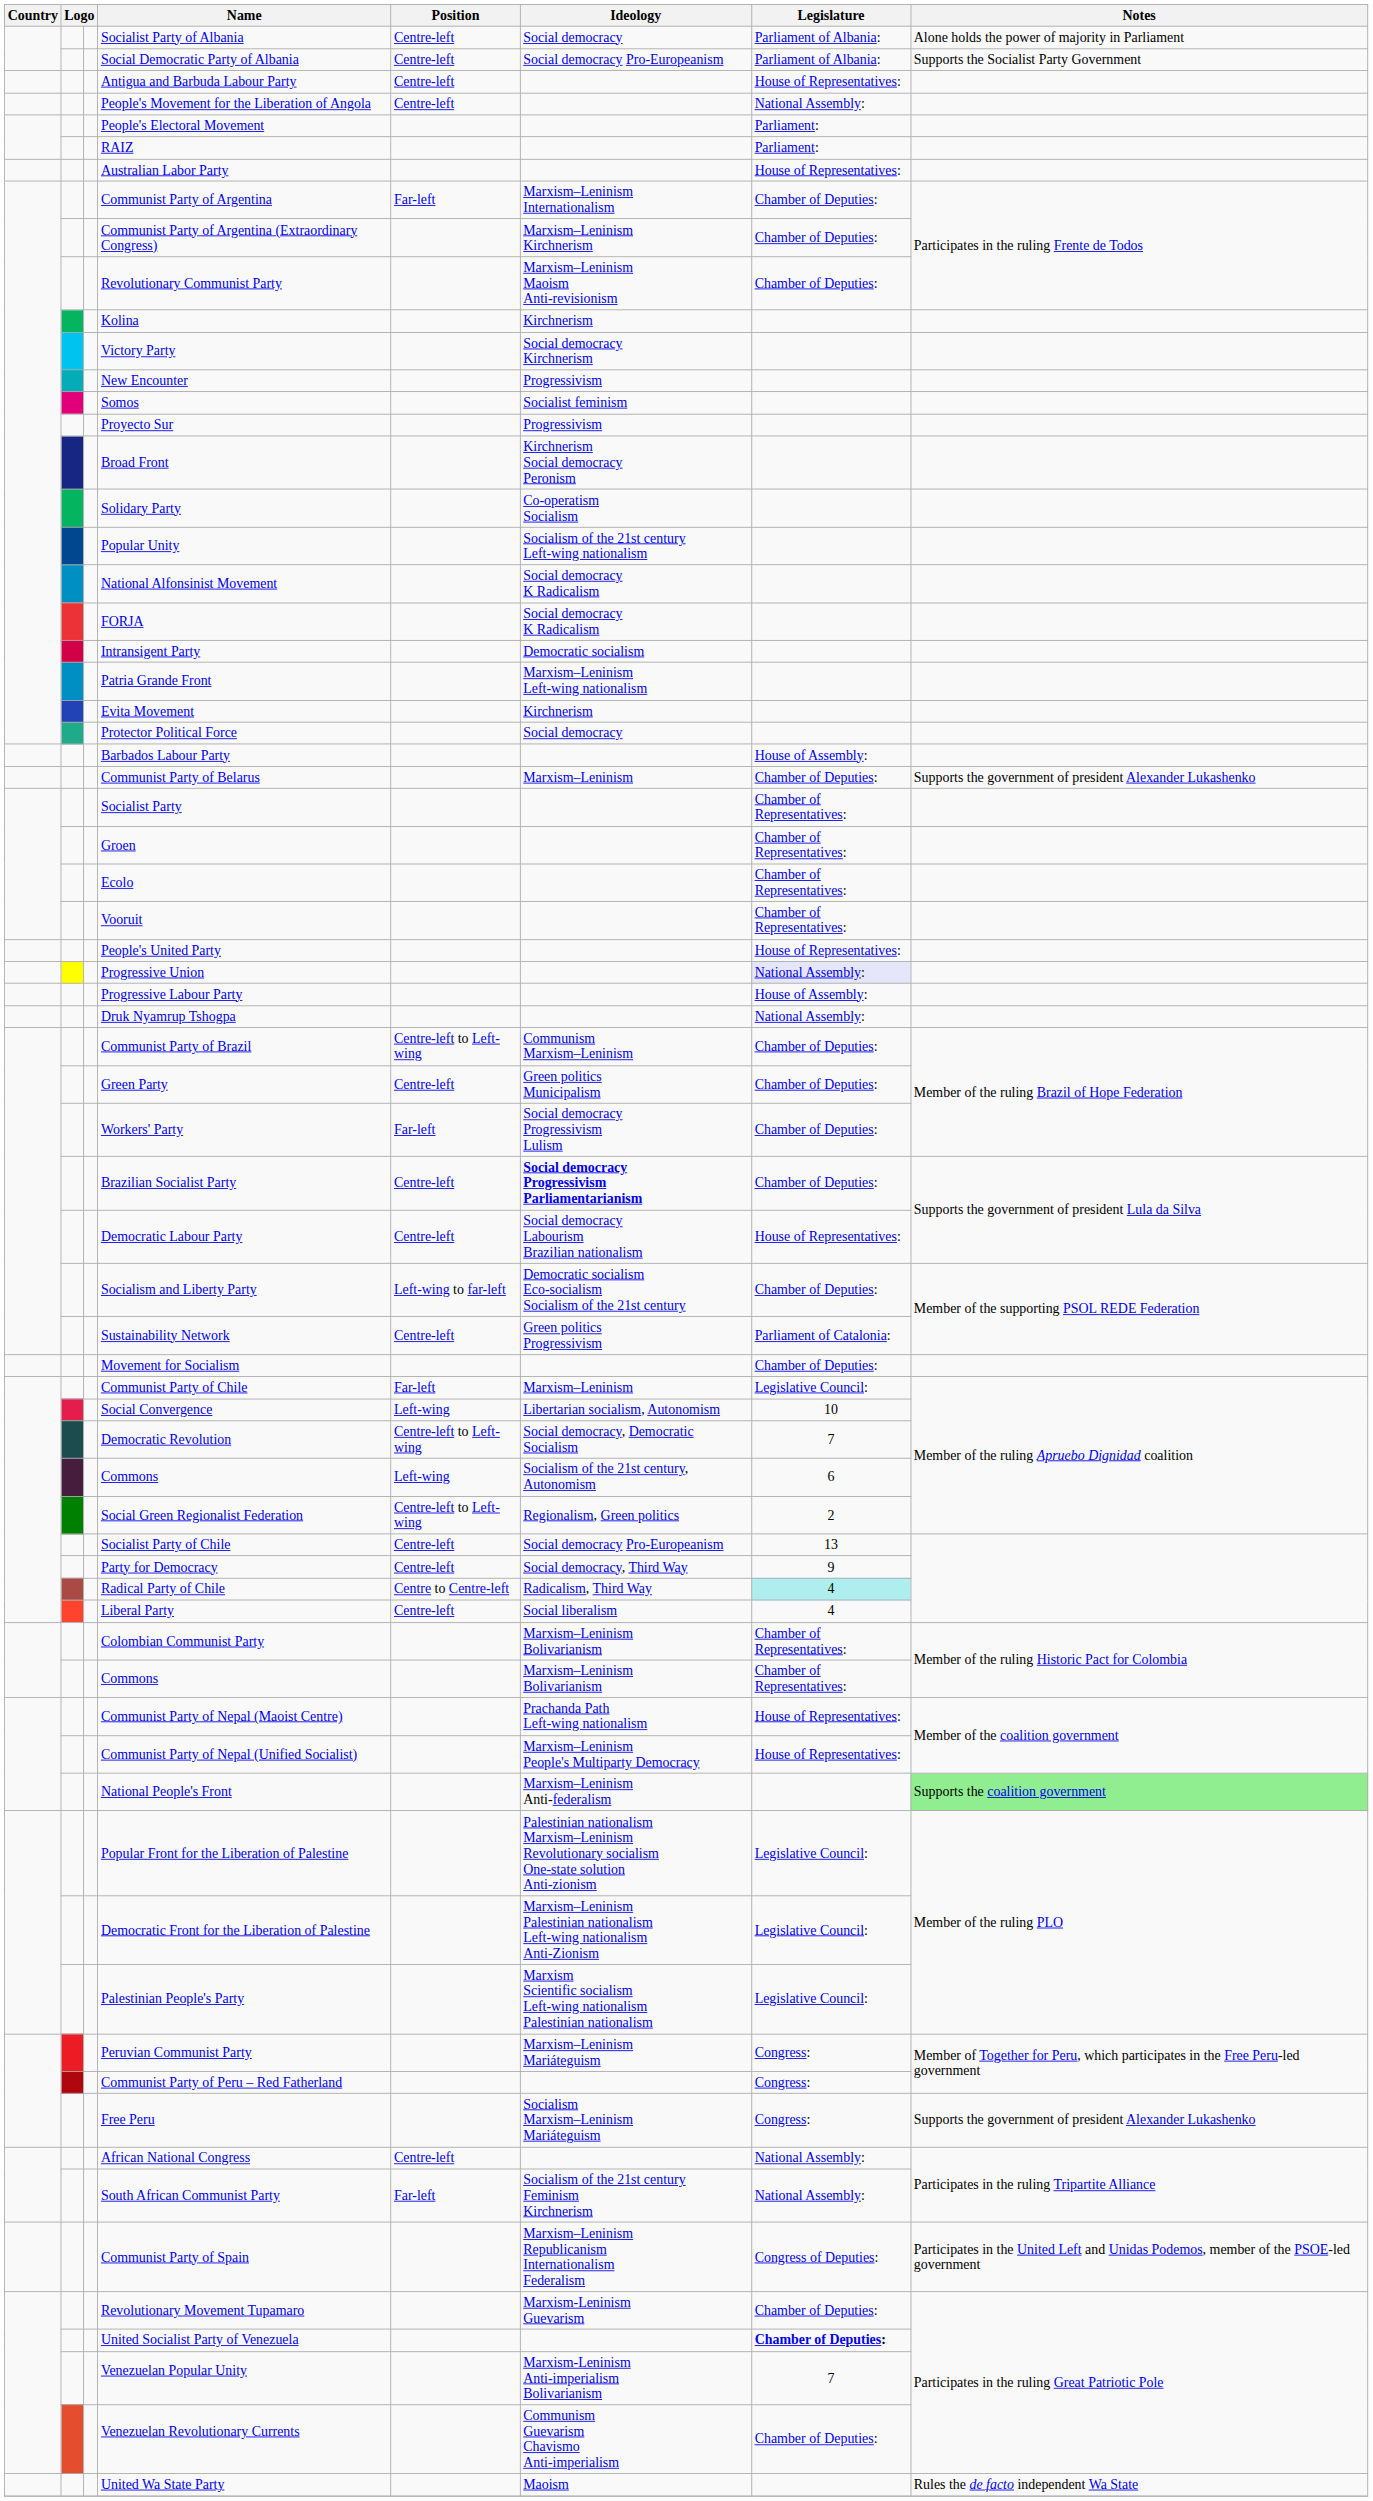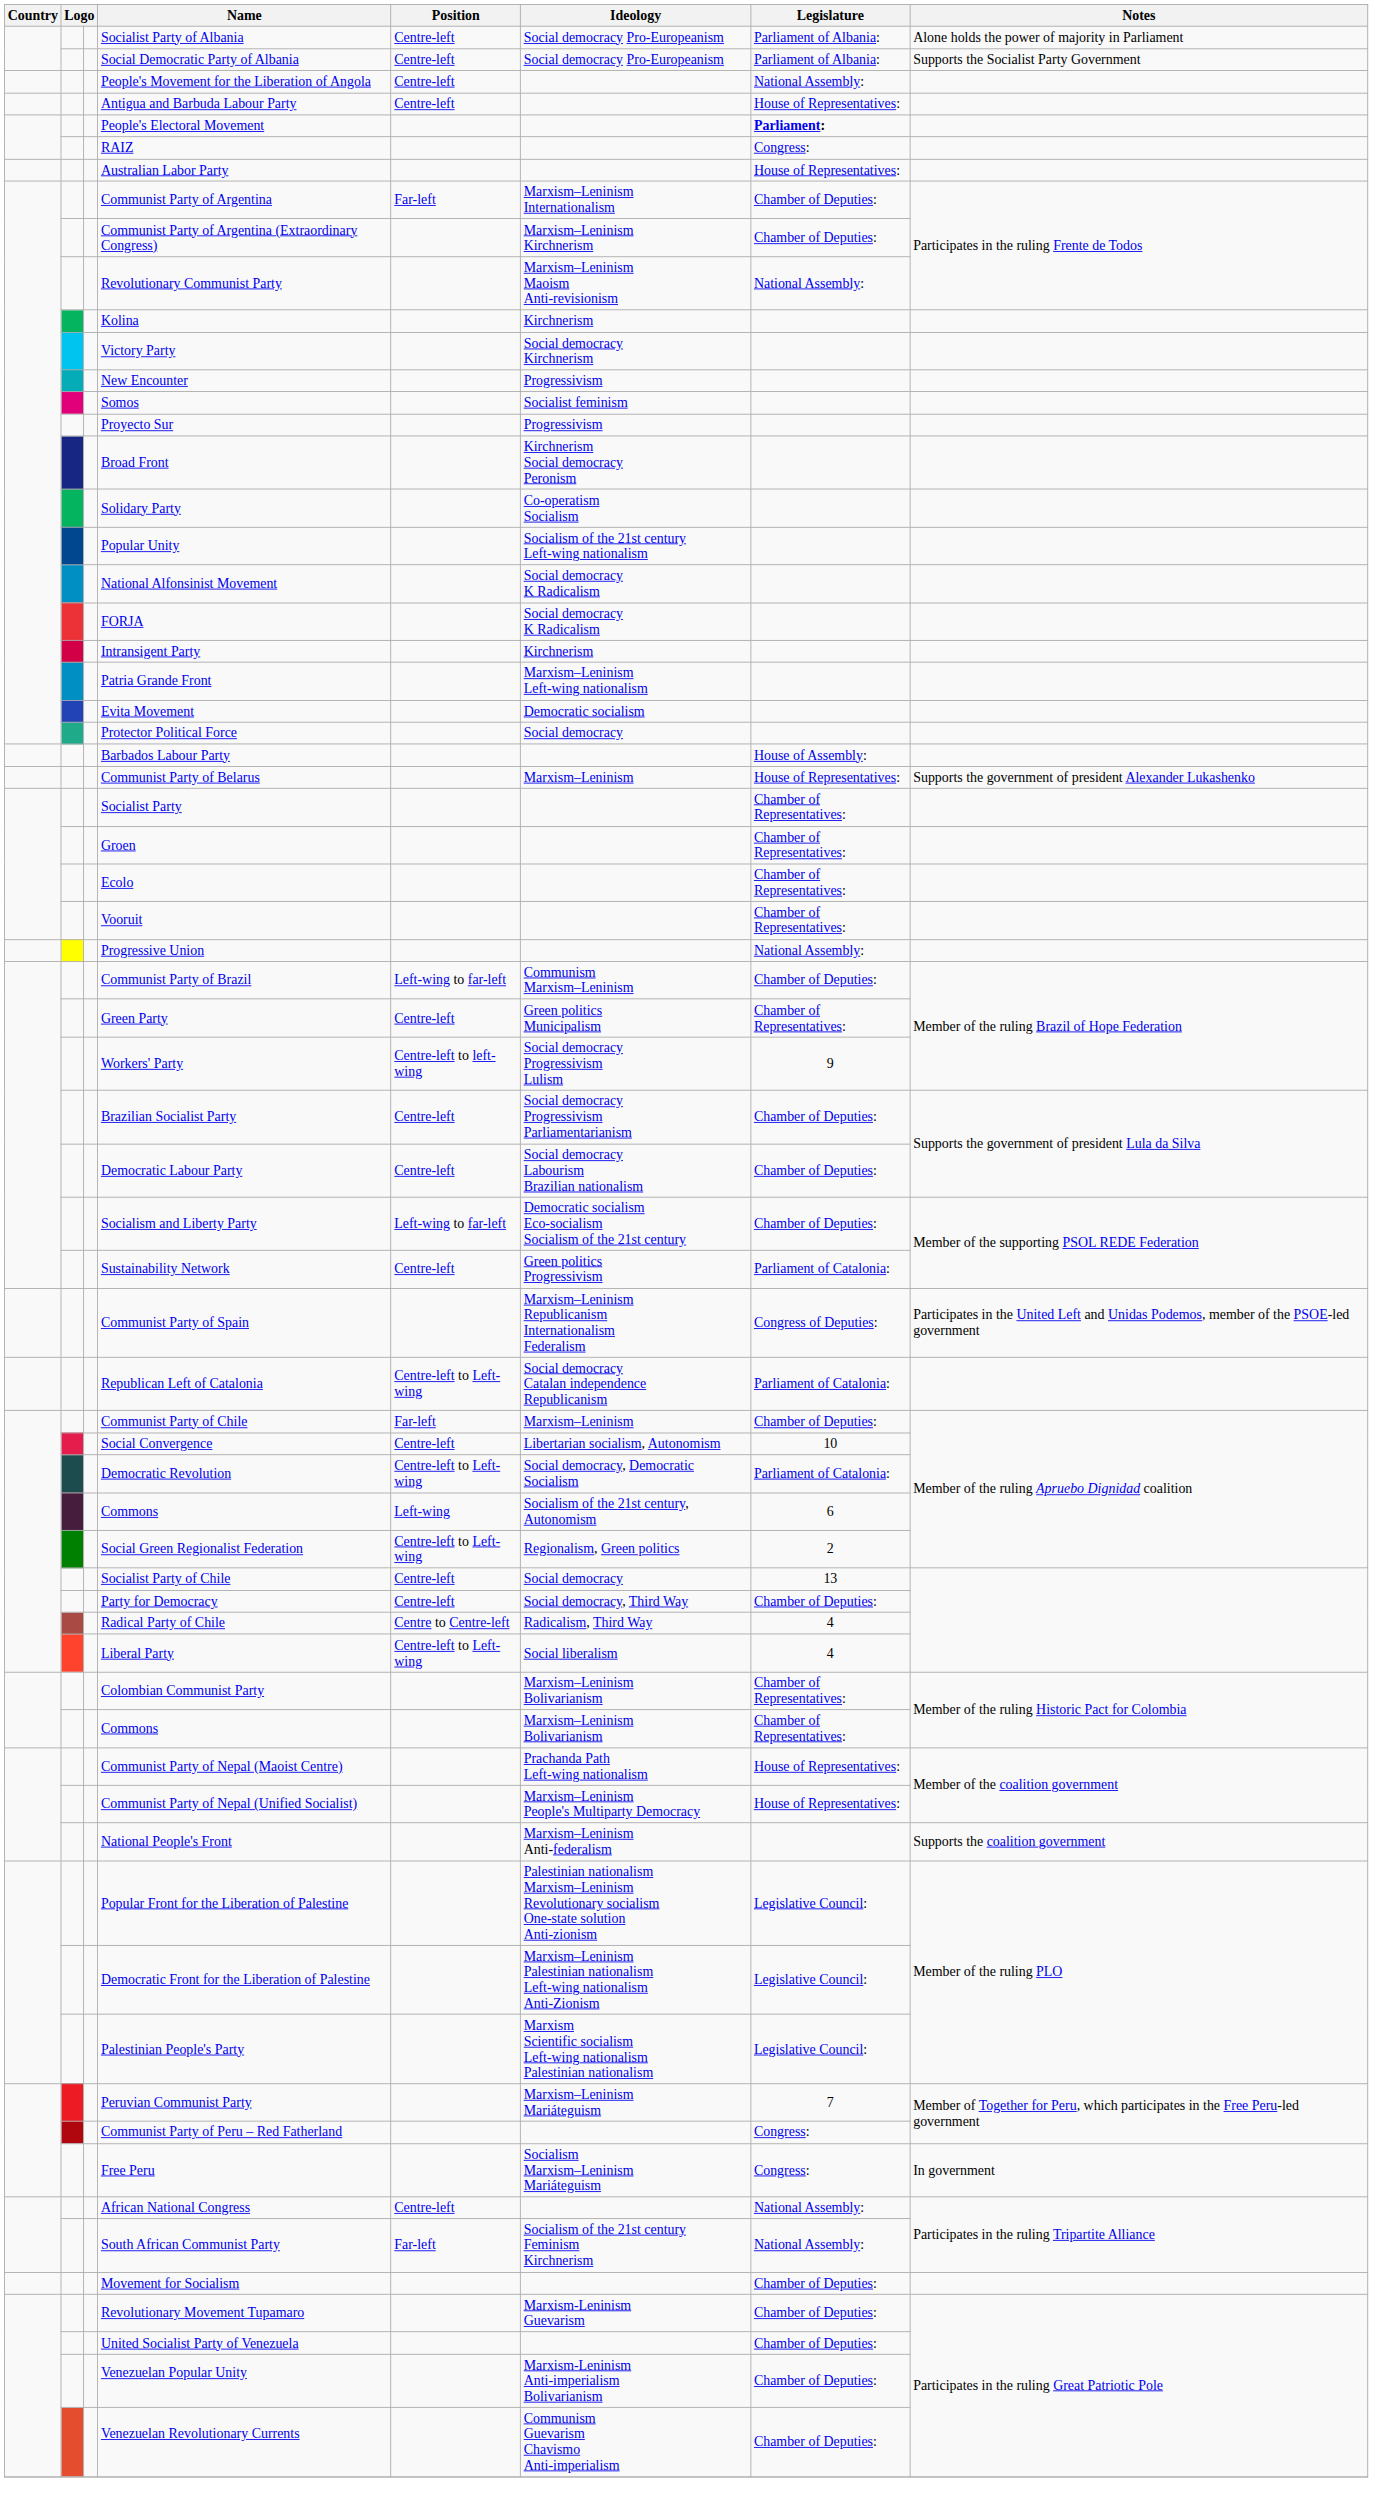(573, 37) Social democracy -> (624, 37) Social democracy Pro-Europeanism
rows swapped: (33, 104) <-> (33, 82)
(787, 125) normal -> (789, 125) bold
(787, 147) Parliament: -> (782, 147) Congress:
(816, 283) Chamber of Deputies: -> (809, 283) National Assembly:
(584, 651) Democratic socialism -> (558, 651) Kirchnerism
(558, 711) Kirchnerism -> (584, 711) Democratic socialism
(816, 777) Chamber of Deputies: -> (827, 777) House of Representatives:
- row: (33, 950)
(810, 972) lavender background -> (809, 950) no background
- row: (33, 995)
- row: (33, 1017)
(447, 1046) Centre-left to Left-wing -> (450, 980) Left-wing to far-left
(816, 1084) Chamber of Deputies: -> (800, 1018) Chamber of Representatives:
(415, 1129) Far-left -> (445, 1063) Centre-left to left-wing
(816, 1129) Chamber of Deputies: -> (830, 1063) 9
(583, 1183) bold -> (578, 1117) normal
(828, 1236) House of Representatives: -> (815, 1170) Chamber of Deputies:
rows swapped: (33, 1365) <-> (33, 2257)
+ row: (33, 1384)
(811, 1387) Legislative Council: -> (815, 1421) Chamber of Deputies:
(422, 1409) Left-wing -> (424, 1443) Centre-left
(831, 1439) 7 -> (822, 1473) Parliament of Catalonia:
(623, 1544) Social democracy Pro-Europeanism -> (573, 1579) Social democracy
(831, 1567) 9 -> (815, 1601) Chamber of Deputies:
(831, 1589) paleturquoise background -> (830, 1623) no background
(424, 1611) Centre-left -> (447, 1653) Centre-left to Left-wing
(1010, 1792) lightgreen background -> (1009, 1841) no background
(782, 2052) Congress: -> (830, 2102) 7
(1085, 2120) Supports the government of president Alexander Lukashenko -> (954, 2170) In government
(820, 2340) bold -> (815, 2343) normal
(831, 2378) 7 -> (815, 2380) Chamber of Deputies:
- row: (33, 2485)
